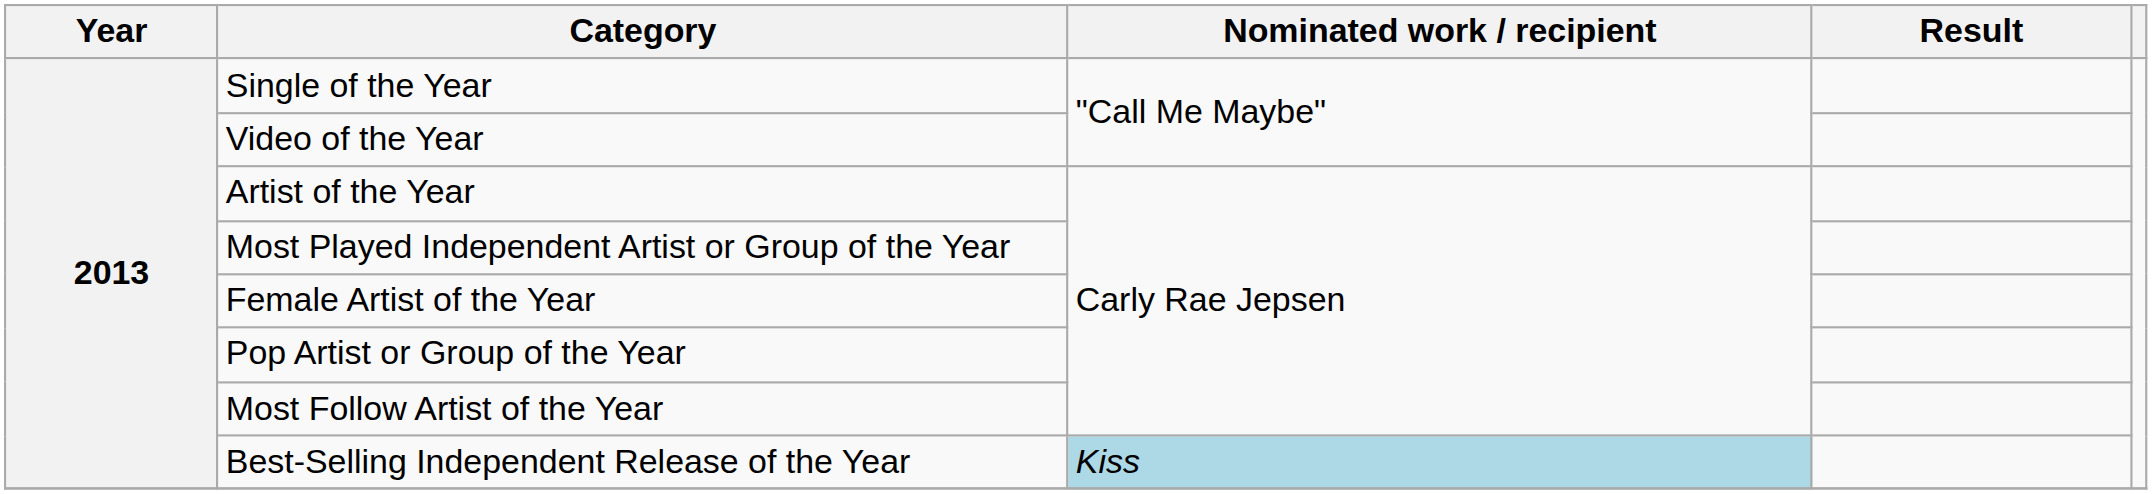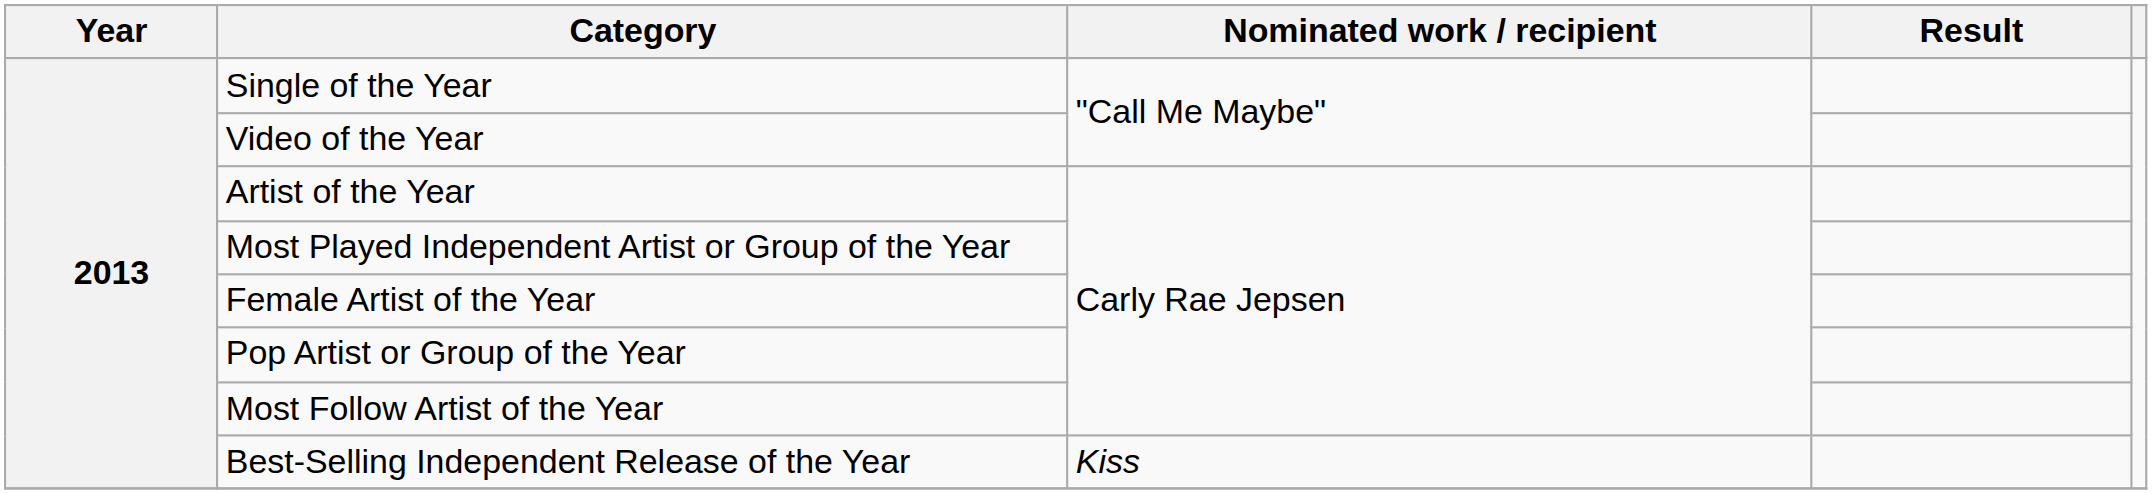(1108, 461) lightblue background -> (1108, 461) no background
